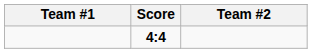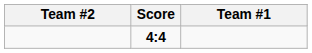columns swapped: (68, 15) <-> (244, 15)
